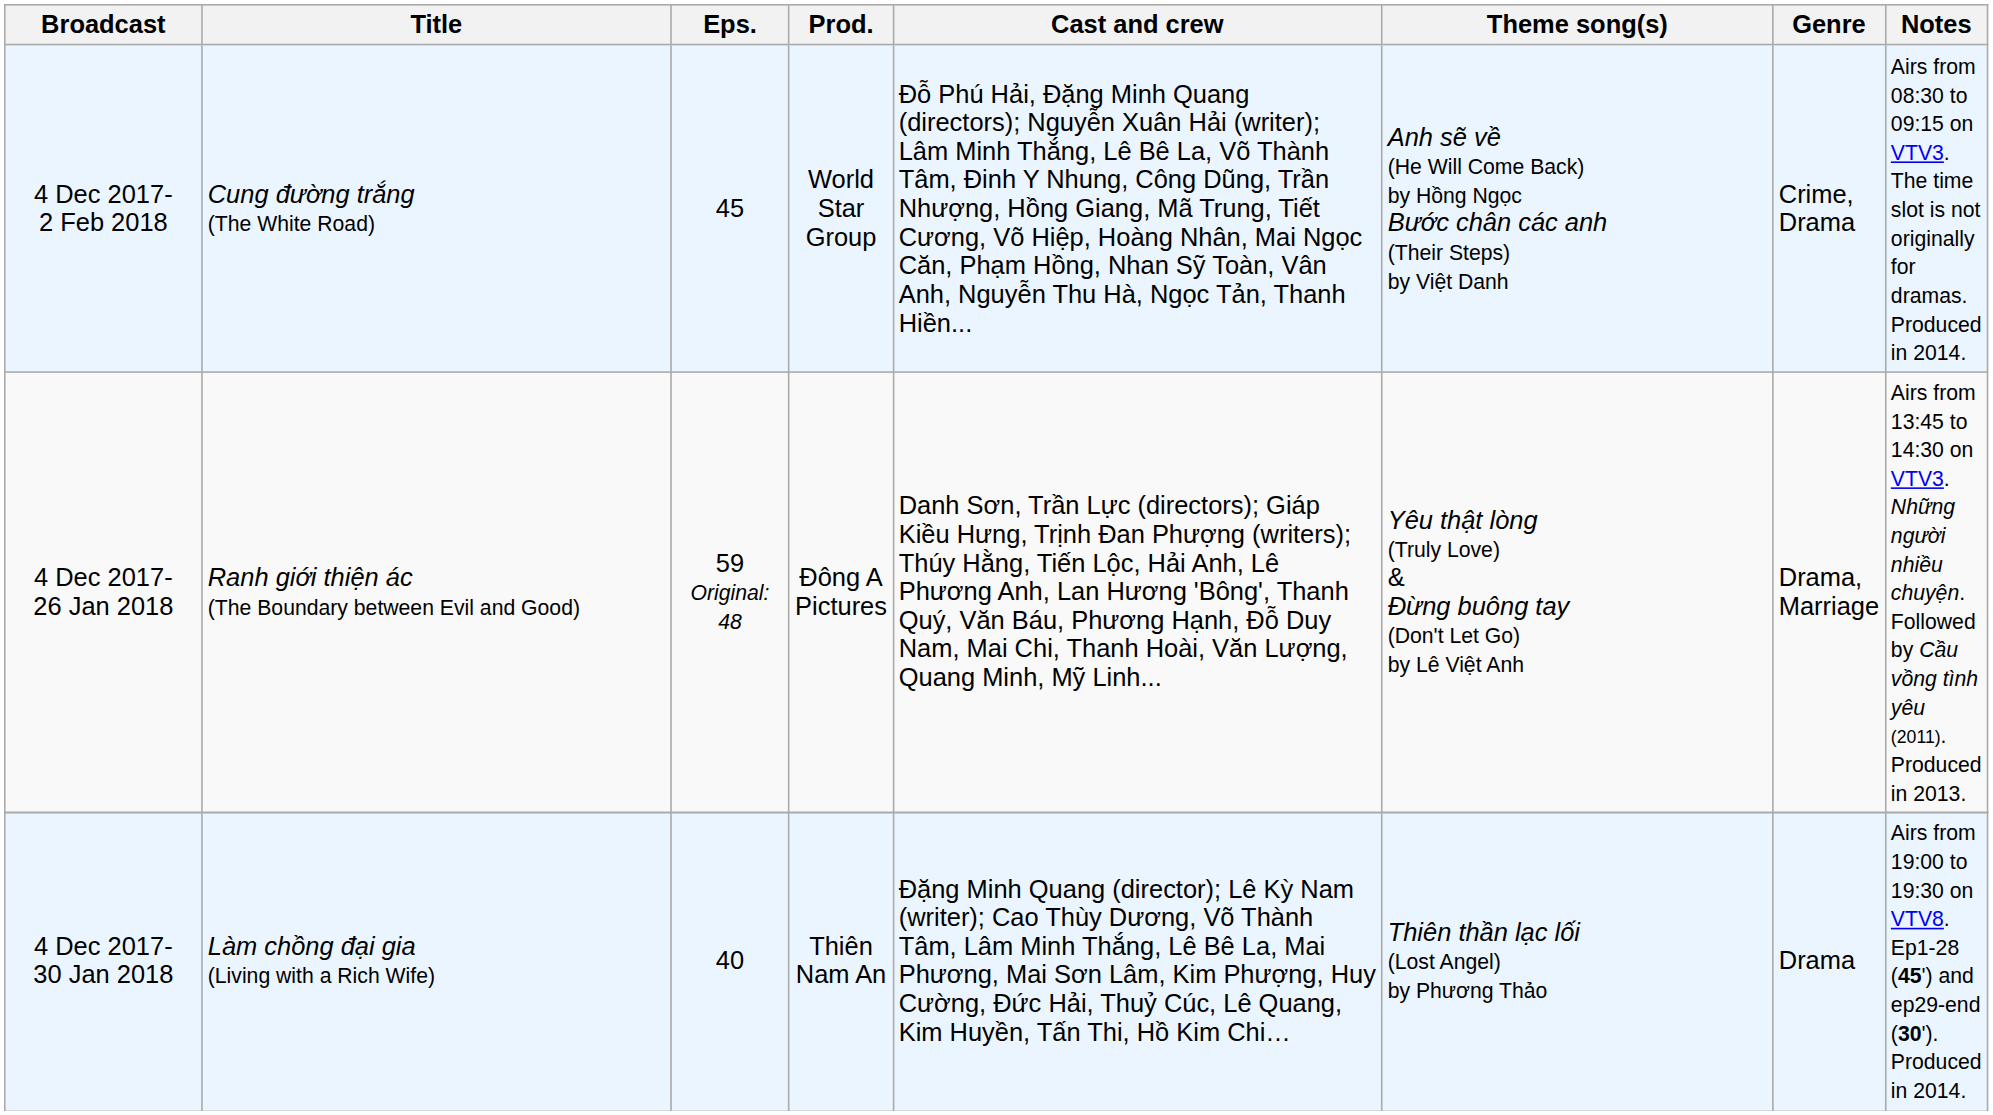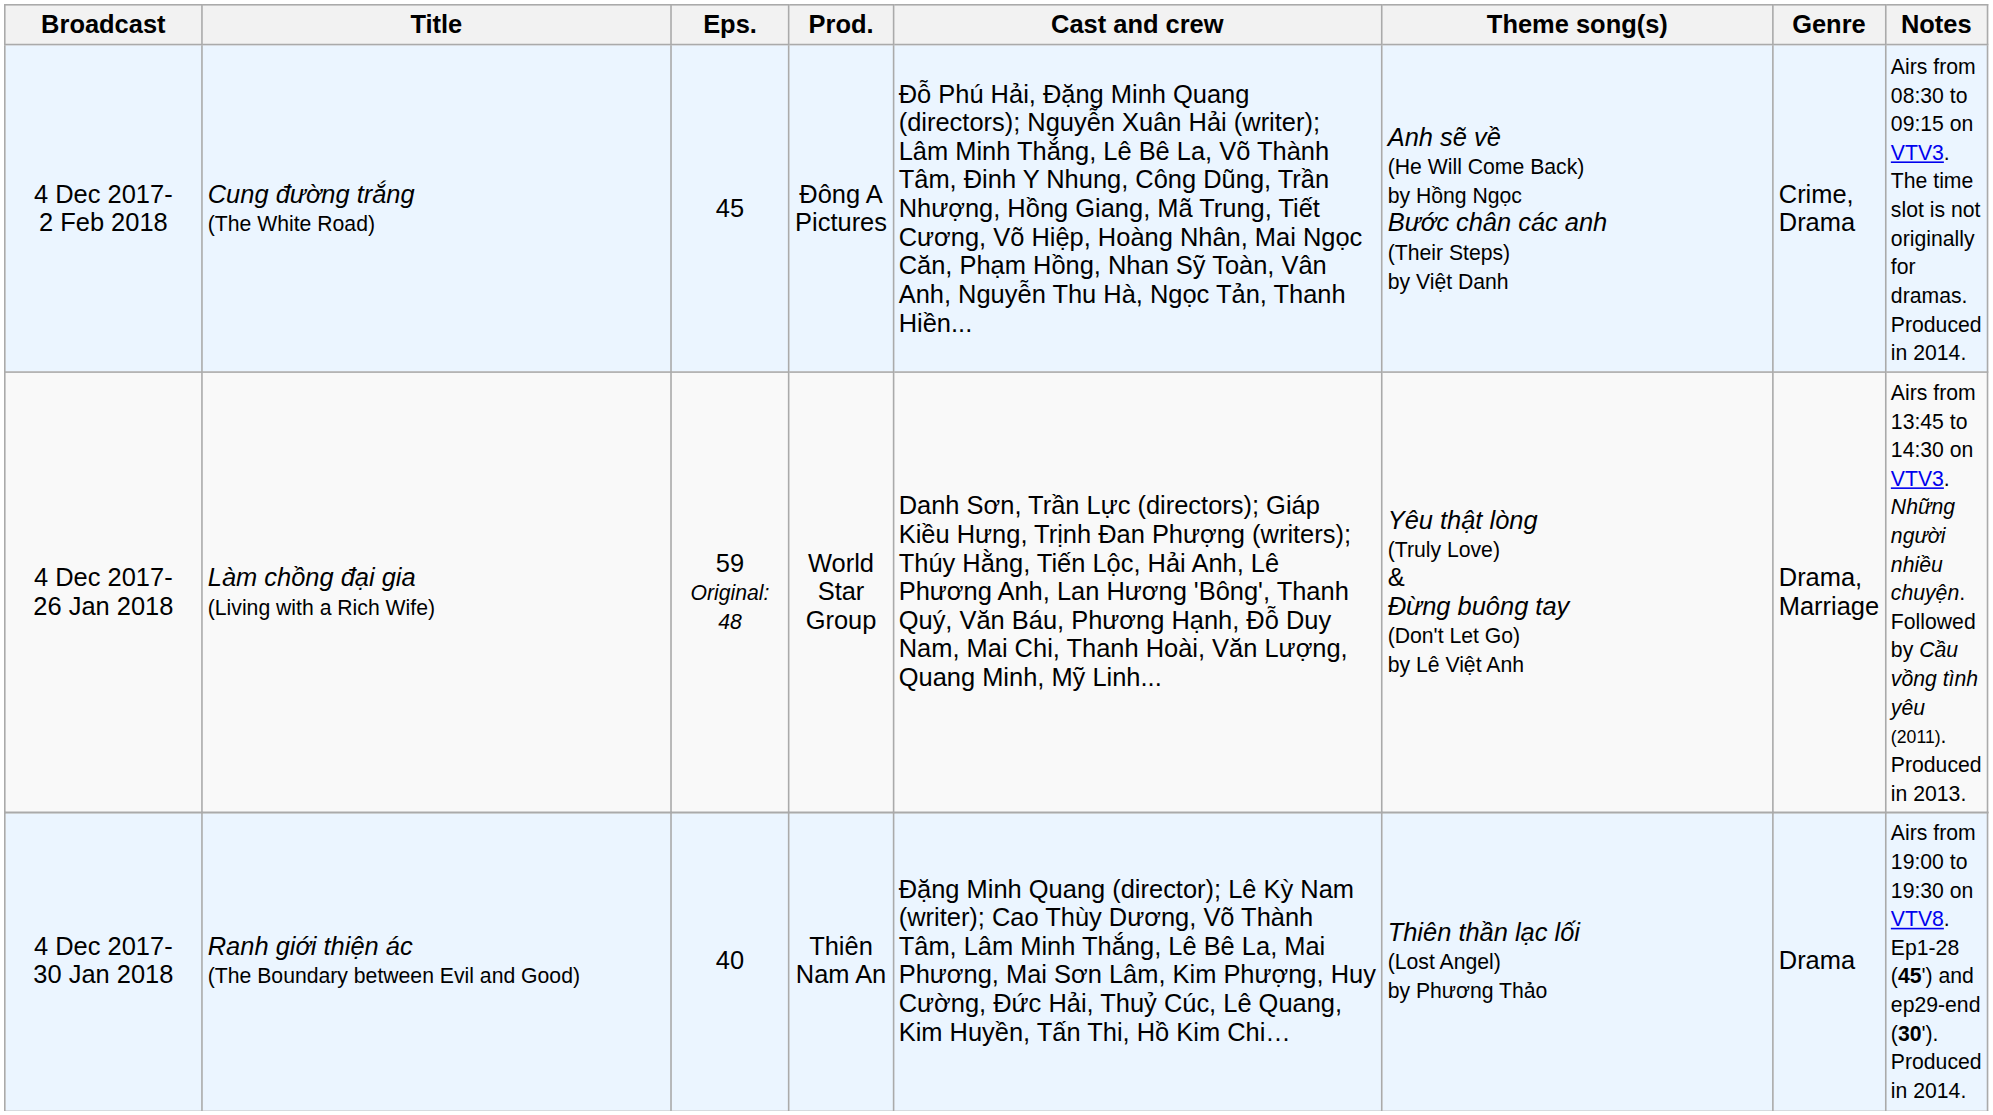(841, 208) World Star Group -> (841, 208) Đông A Pictures
(394, 591) Ranh giới thiện ác (The Boundary between Evil and Good) -> (321, 591) Làm chồng đại gia (Living with a Rich Wife)
(841, 591) Đông A Pictures -> (841, 591) World Star Group
(321, 961) Làm chồng đại gia (Living with a Rich Wife) -> (394, 961) Ranh giới thiện ác (The Boundary between Evil and Good)
